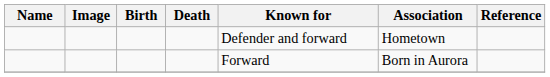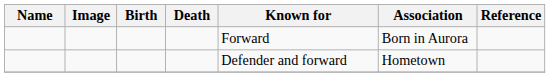(284, 38) Defender and forward -> (245, 38) Forward
(413, 38) Hometown -> (425, 38) Born in Aurora
(245, 60) Forward -> (284, 60) Defender and forward
(425, 60) Born in Aurora -> (413, 60) Hometown
